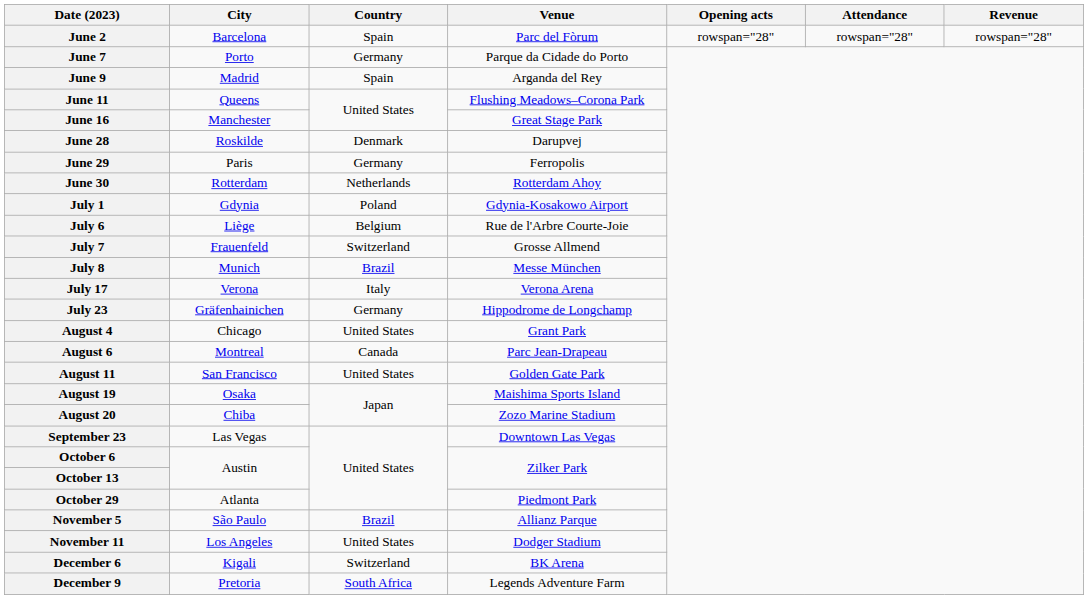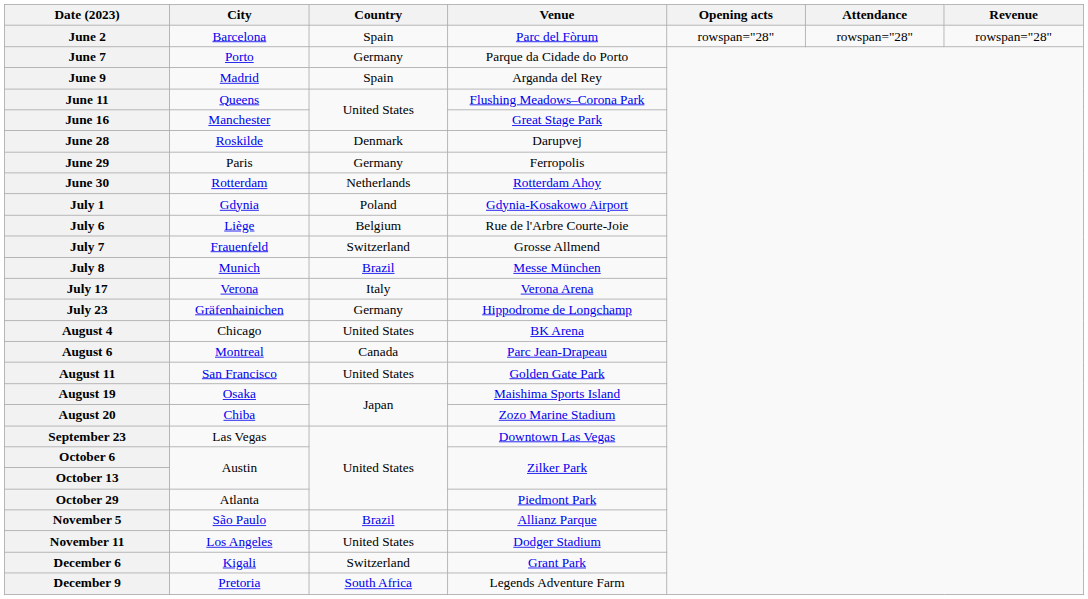(557, 330) Grant Park -> (557, 330) BK Arena
(557, 562) BK Arena -> (557, 562) Grant Park
